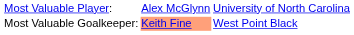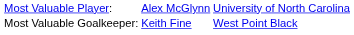(166, 23) lightsalmon background -> (166, 23) no background
